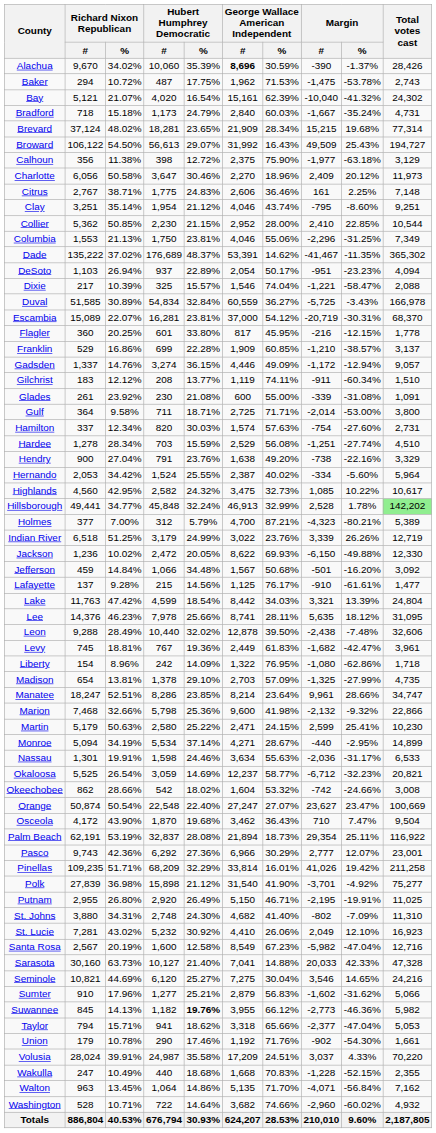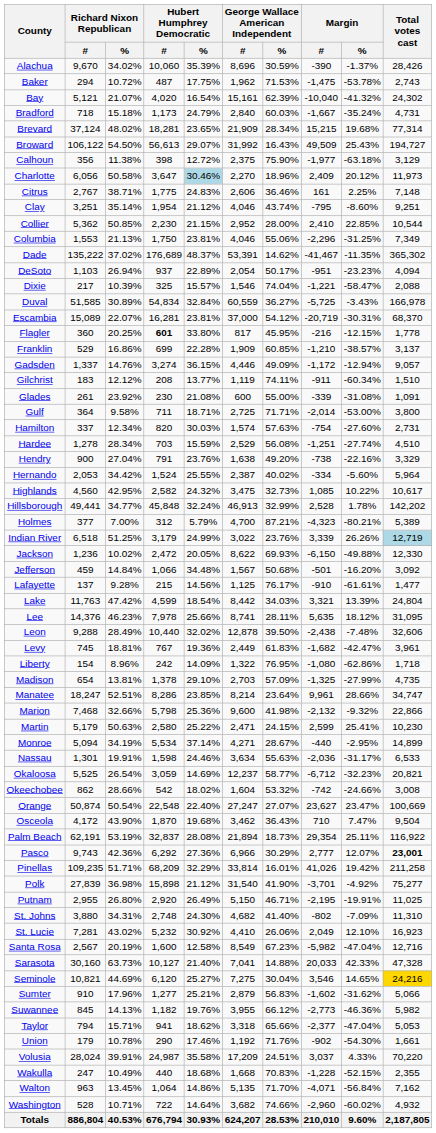(243, 66) bold -> (243, 66) normal
(203, 176) no background -> (203, 176) lightblue background
(164, 333) normal -> (164, 333) bold
(407, 506) lightgreen background -> (407, 506) no background
(407, 538) no background -> (407, 538) lightblue background
(407, 852) normal -> (407, 852) bold
(407, 978) no background -> (407, 978) gold background
(203, 1010) bold -> (203, 1010) normal
